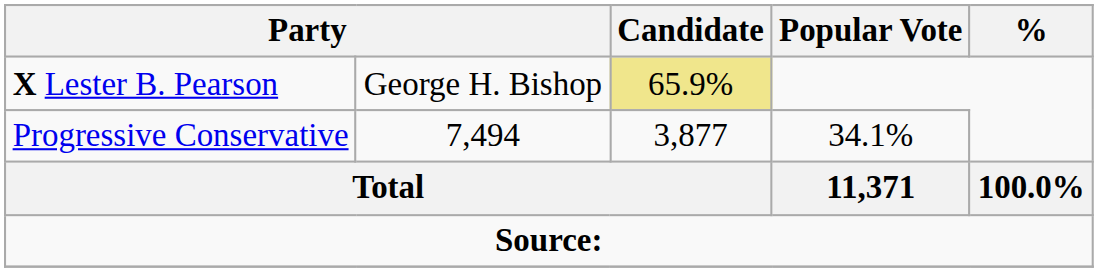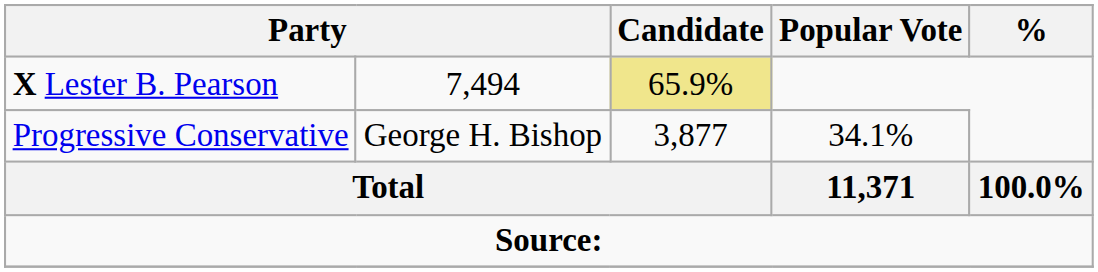(483, 82) George H. Bishop -> (483, 82) 7,494
(483, 135) 7,494 -> (483, 135) George H. Bishop
